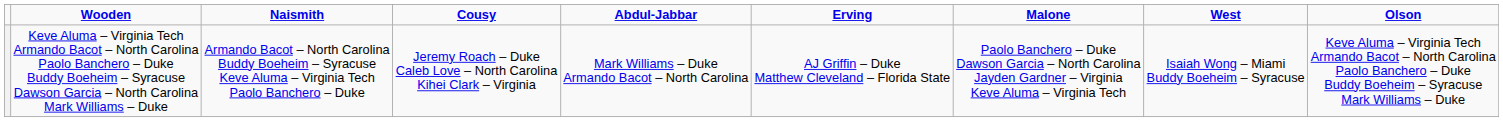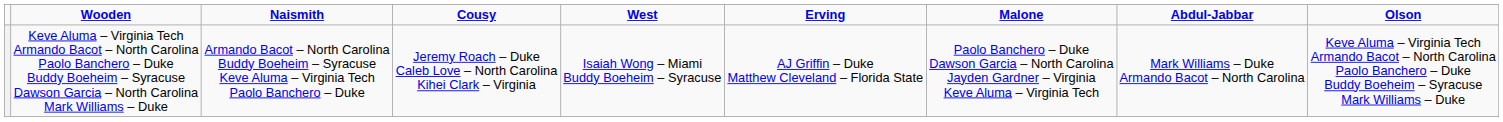columns swapped: (1226, 15) <-> (656, 15)
